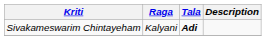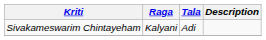(189, 27) bold -> (189, 27) normal
